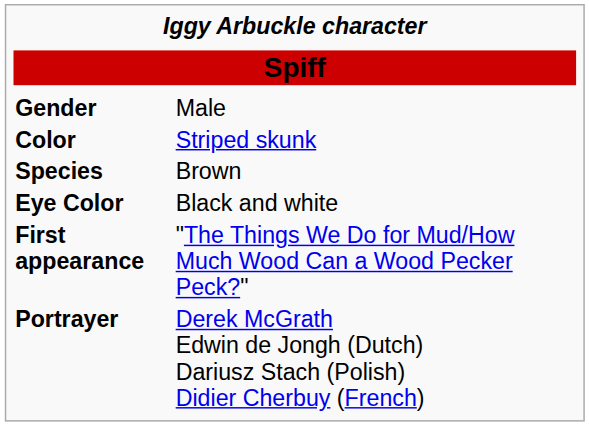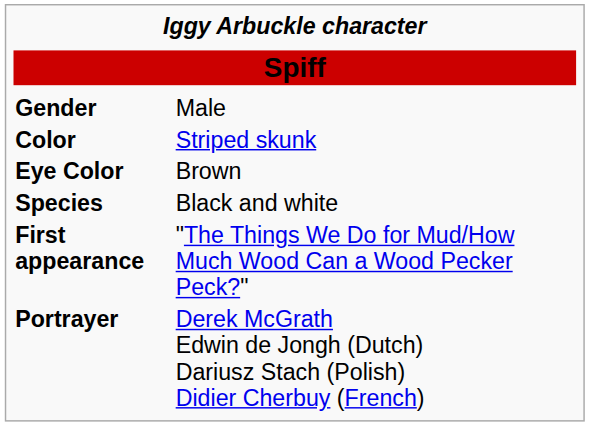(59, 172) Species -> (69, 172) Eye Color
(69, 204) Eye Color -> (59, 204) Species
